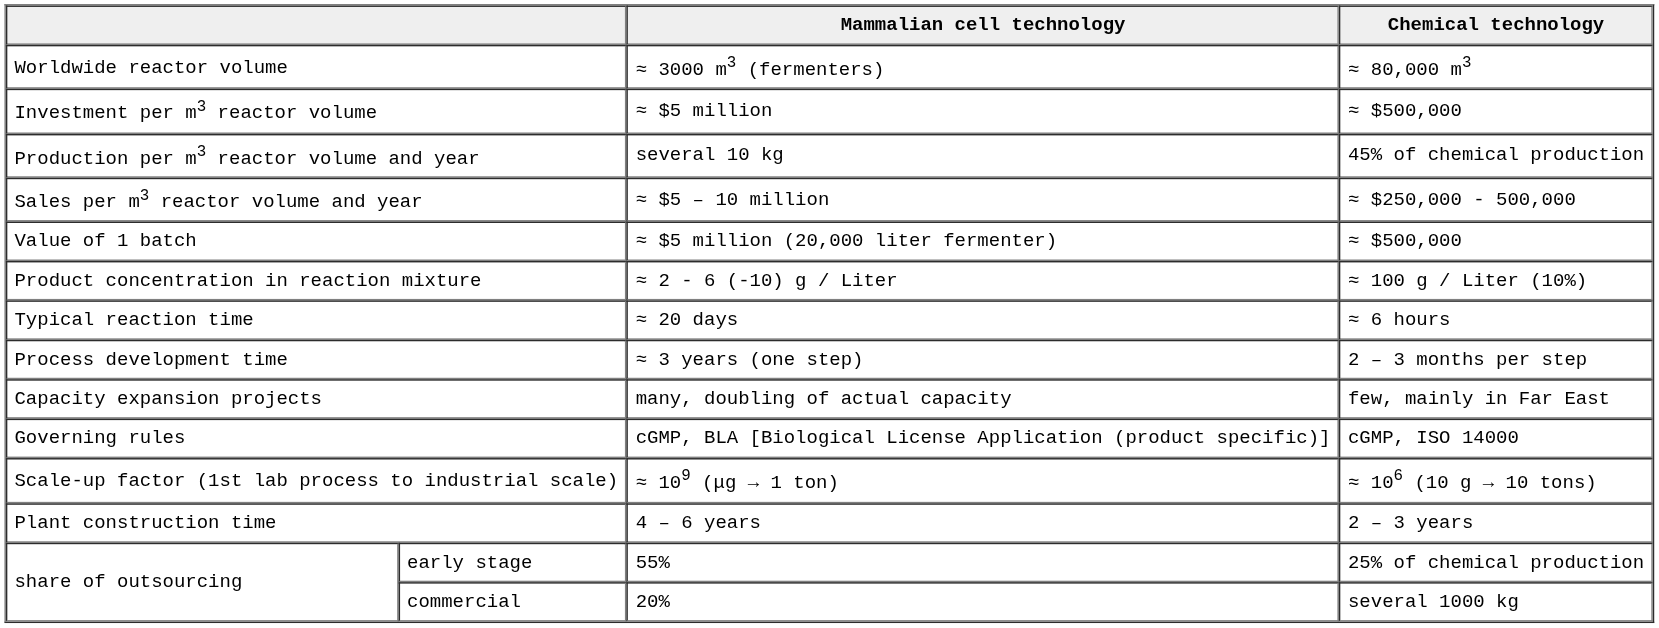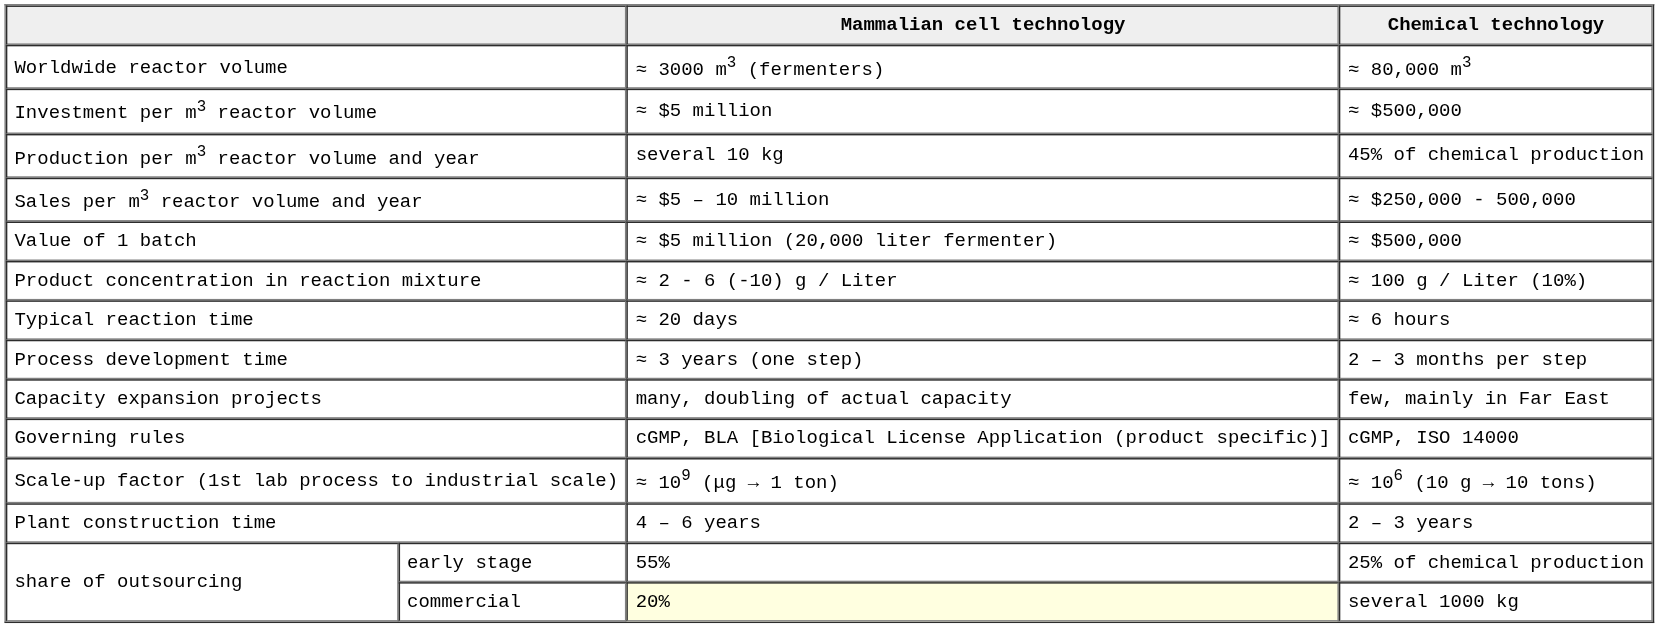(653, 601) no background -> (653, 601) lightyellow background
